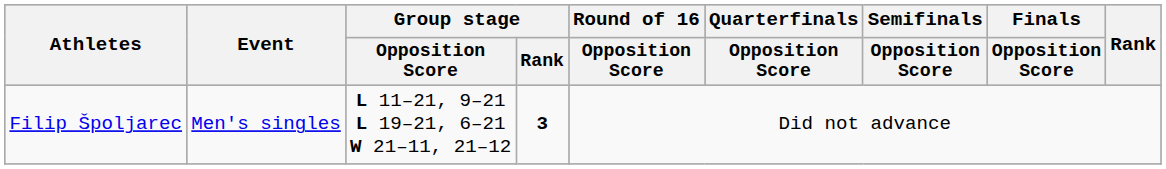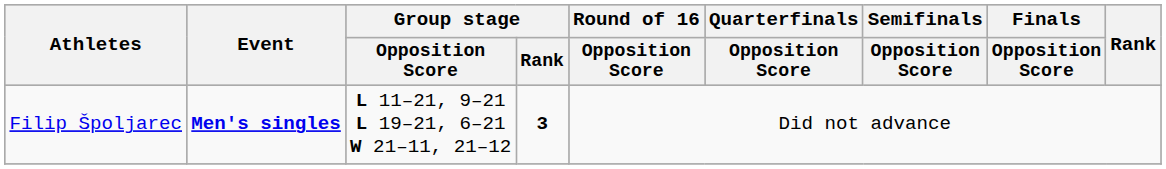(266, 124) normal -> (266, 124) bold
